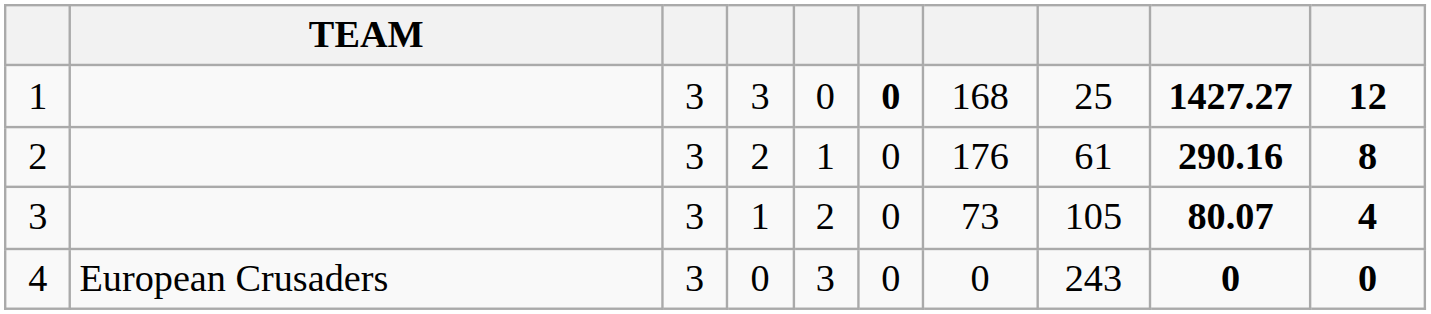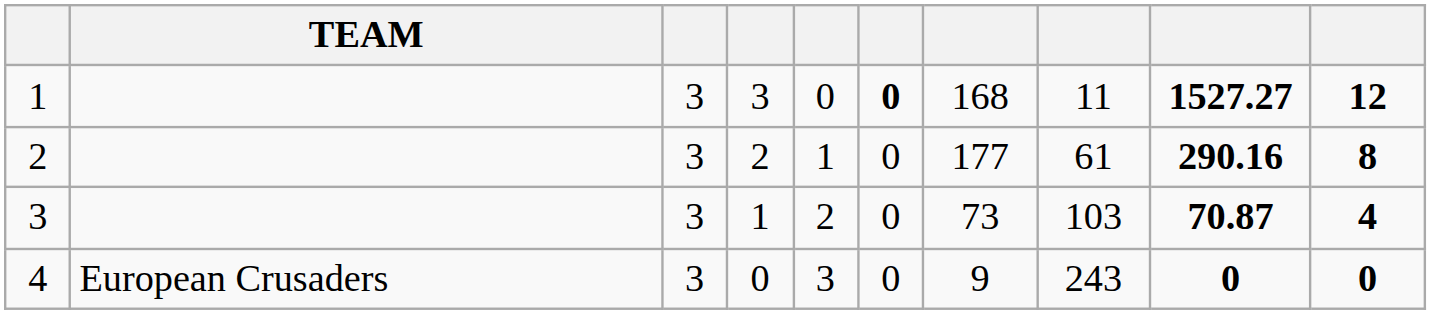(1093, 95) 25 -> (1093, 95) 11
(1231, 95) 1427.27 -> (1231, 95) 1527.27
(980, 156) 176 -> (980, 156) 177
(1093, 216) 105 -> (1093, 216) 103
(1231, 216) 80.07 -> (1231, 216) 70.87
(980, 277) 0 -> (980, 277) 9
